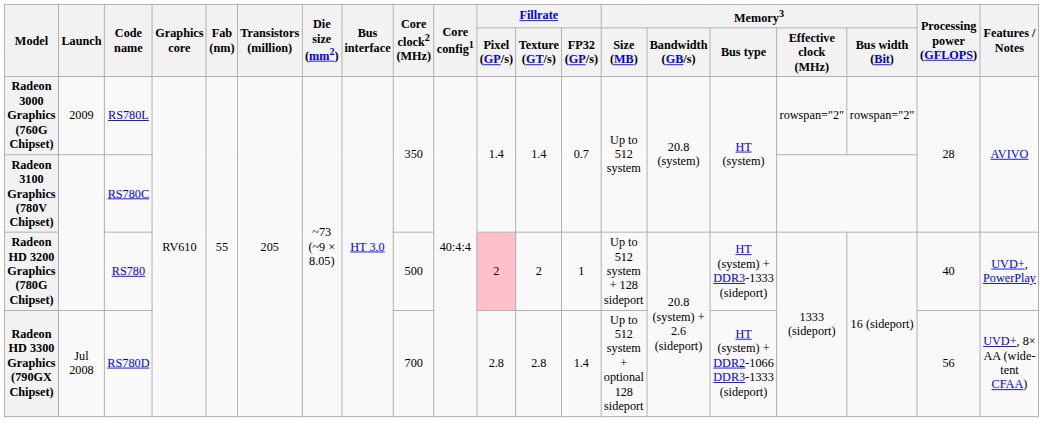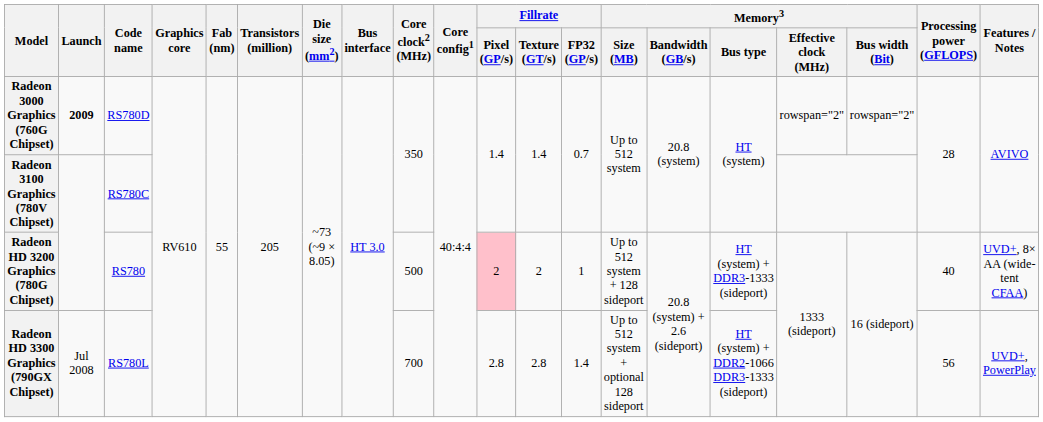(81, 115) normal -> (81, 115) bold
(128, 115) RS780L -> (128, 115) RS780D
(1009, 270) UVD+, PowerPlay -> (1009, 270) UVD+, 8× AA (wide-tent CFAA)
(128, 363) RS780D -> (128, 363) RS780L
(1009, 363) UVD+, 8× AA (wide-tent CFAA) -> (1009, 363) UVD+, PowerPlay
